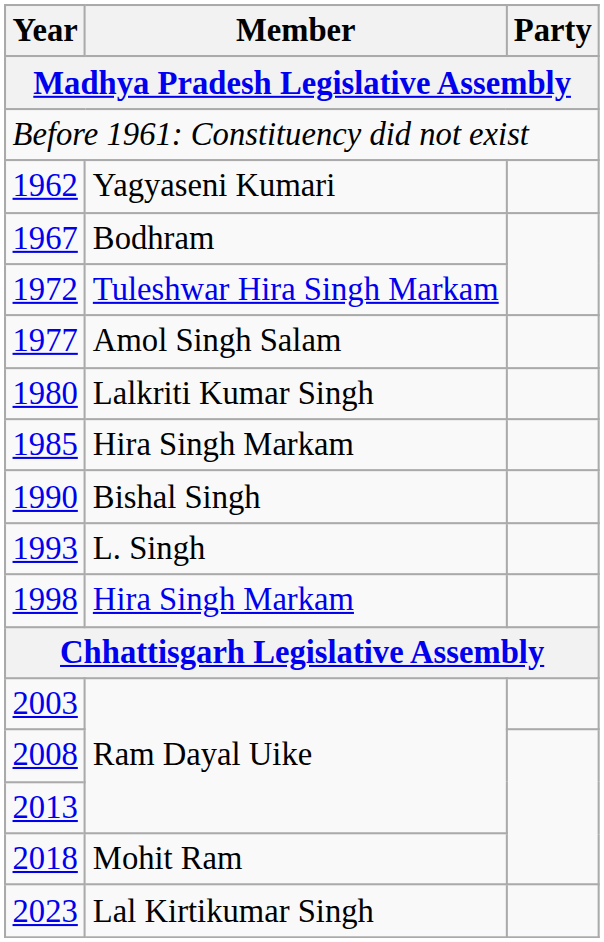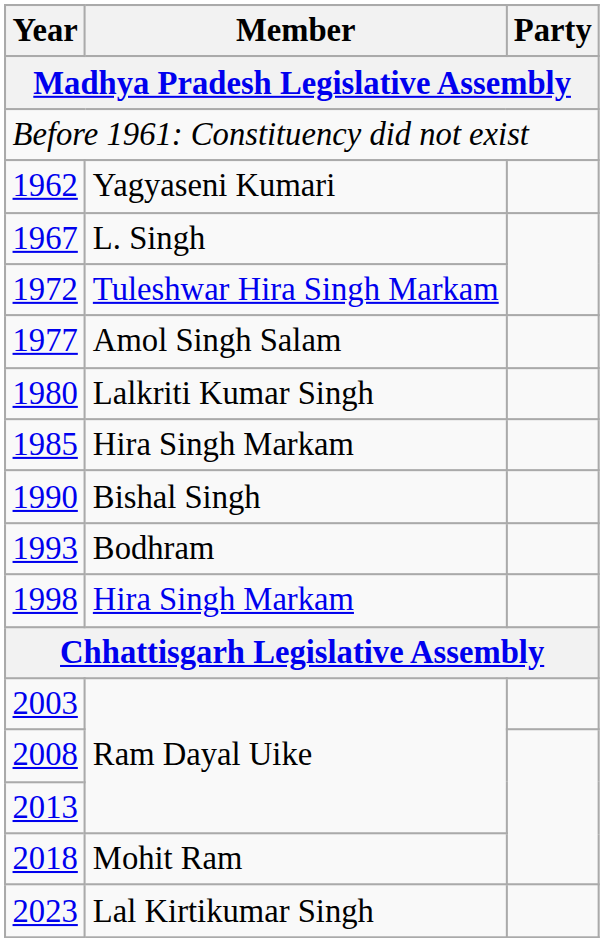(154, 237) Bodhram -> (149, 237) L. Singh
(149, 548) L. Singh -> (154, 548) Bodhram
